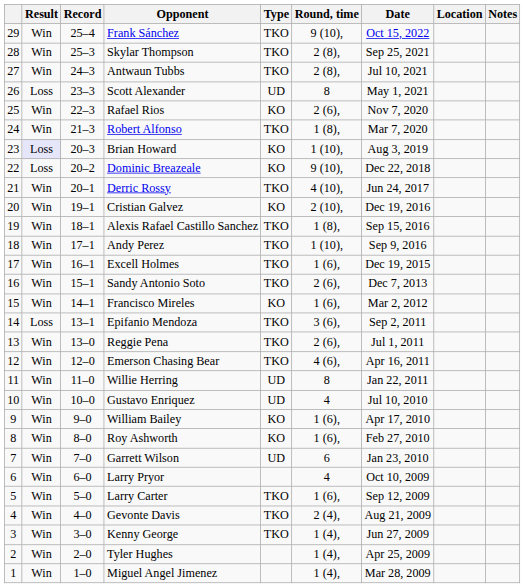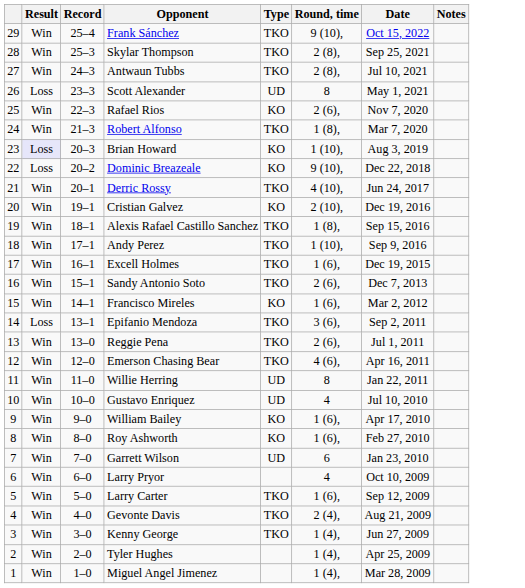- column: (460, 14)
